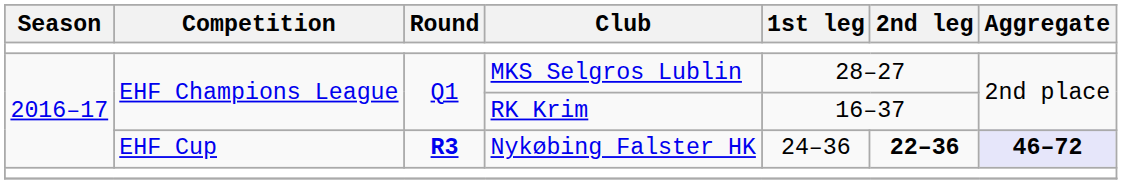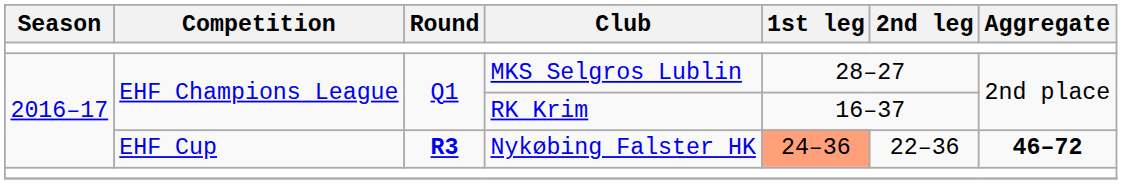(816, 149) no background -> (816, 149) lightsalmon background
(925, 149) bold -> (925, 149) normal
(1047, 149) lavender background -> (1047, 149) no background
